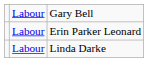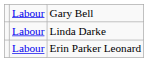rows swapped: (78, 48) <-> (95, 31)
